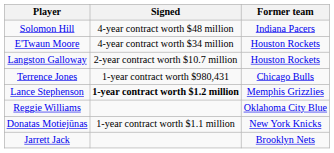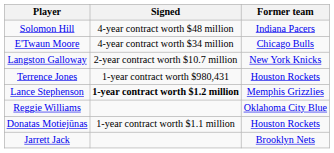(285, 44) Houston Rockets -> (285, 44) Chicago Bulls
(285, 60) Houston Rockets -> (285, 60) New York Knicks
(285, 76) Chicago Bulls -> (285, 76) Houston Rockets
(285, 124) New York Knicks -> (285, 124) Houston Rockets
